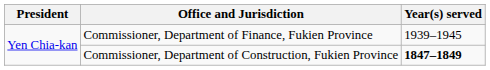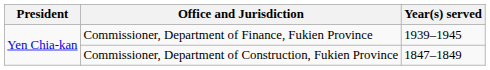(433, 55) bold -> (433, 55) normal
